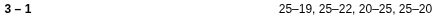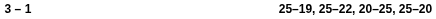(355, 9) normal -> (355, 9) bold
